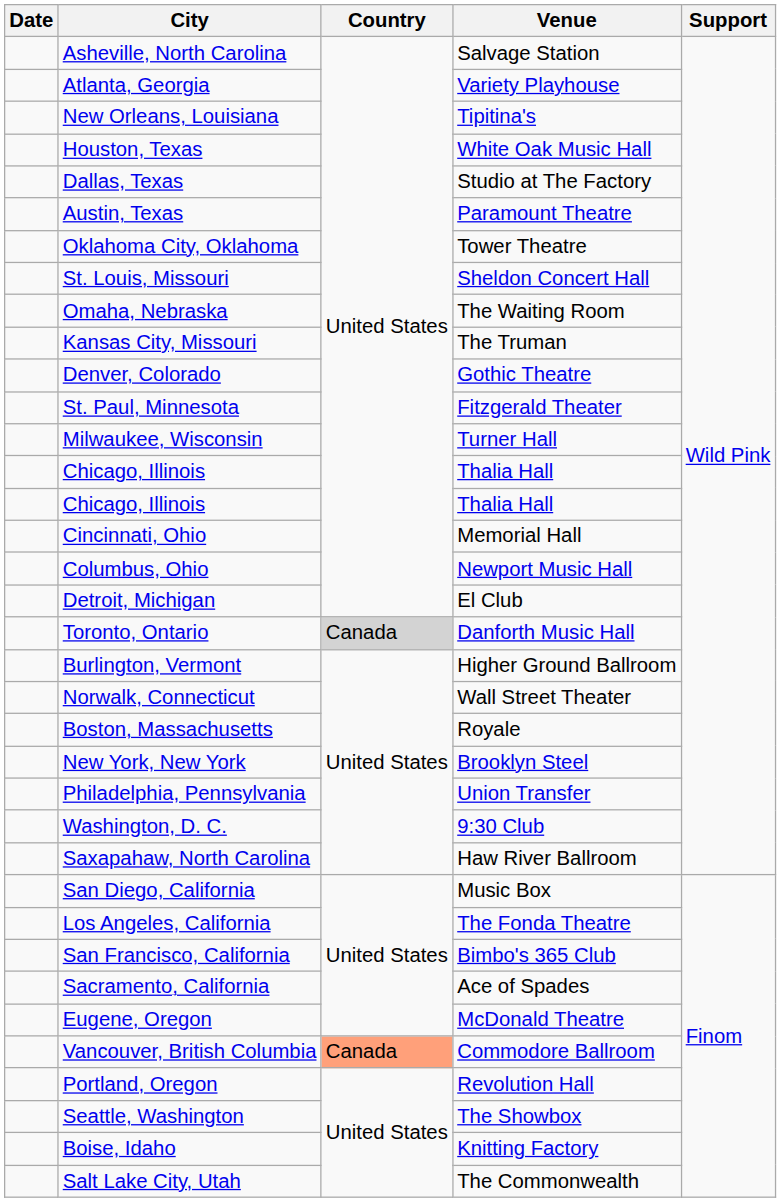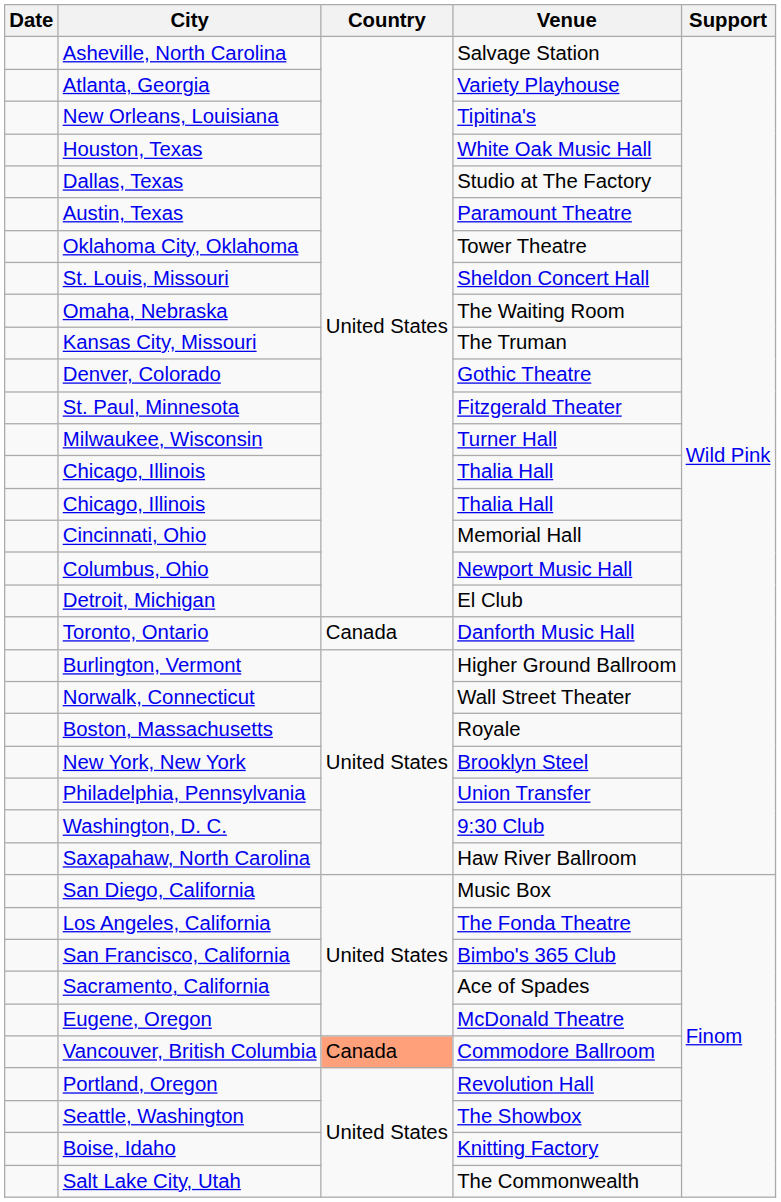(361, 632) lightgrey background -> (361, 632) no background
